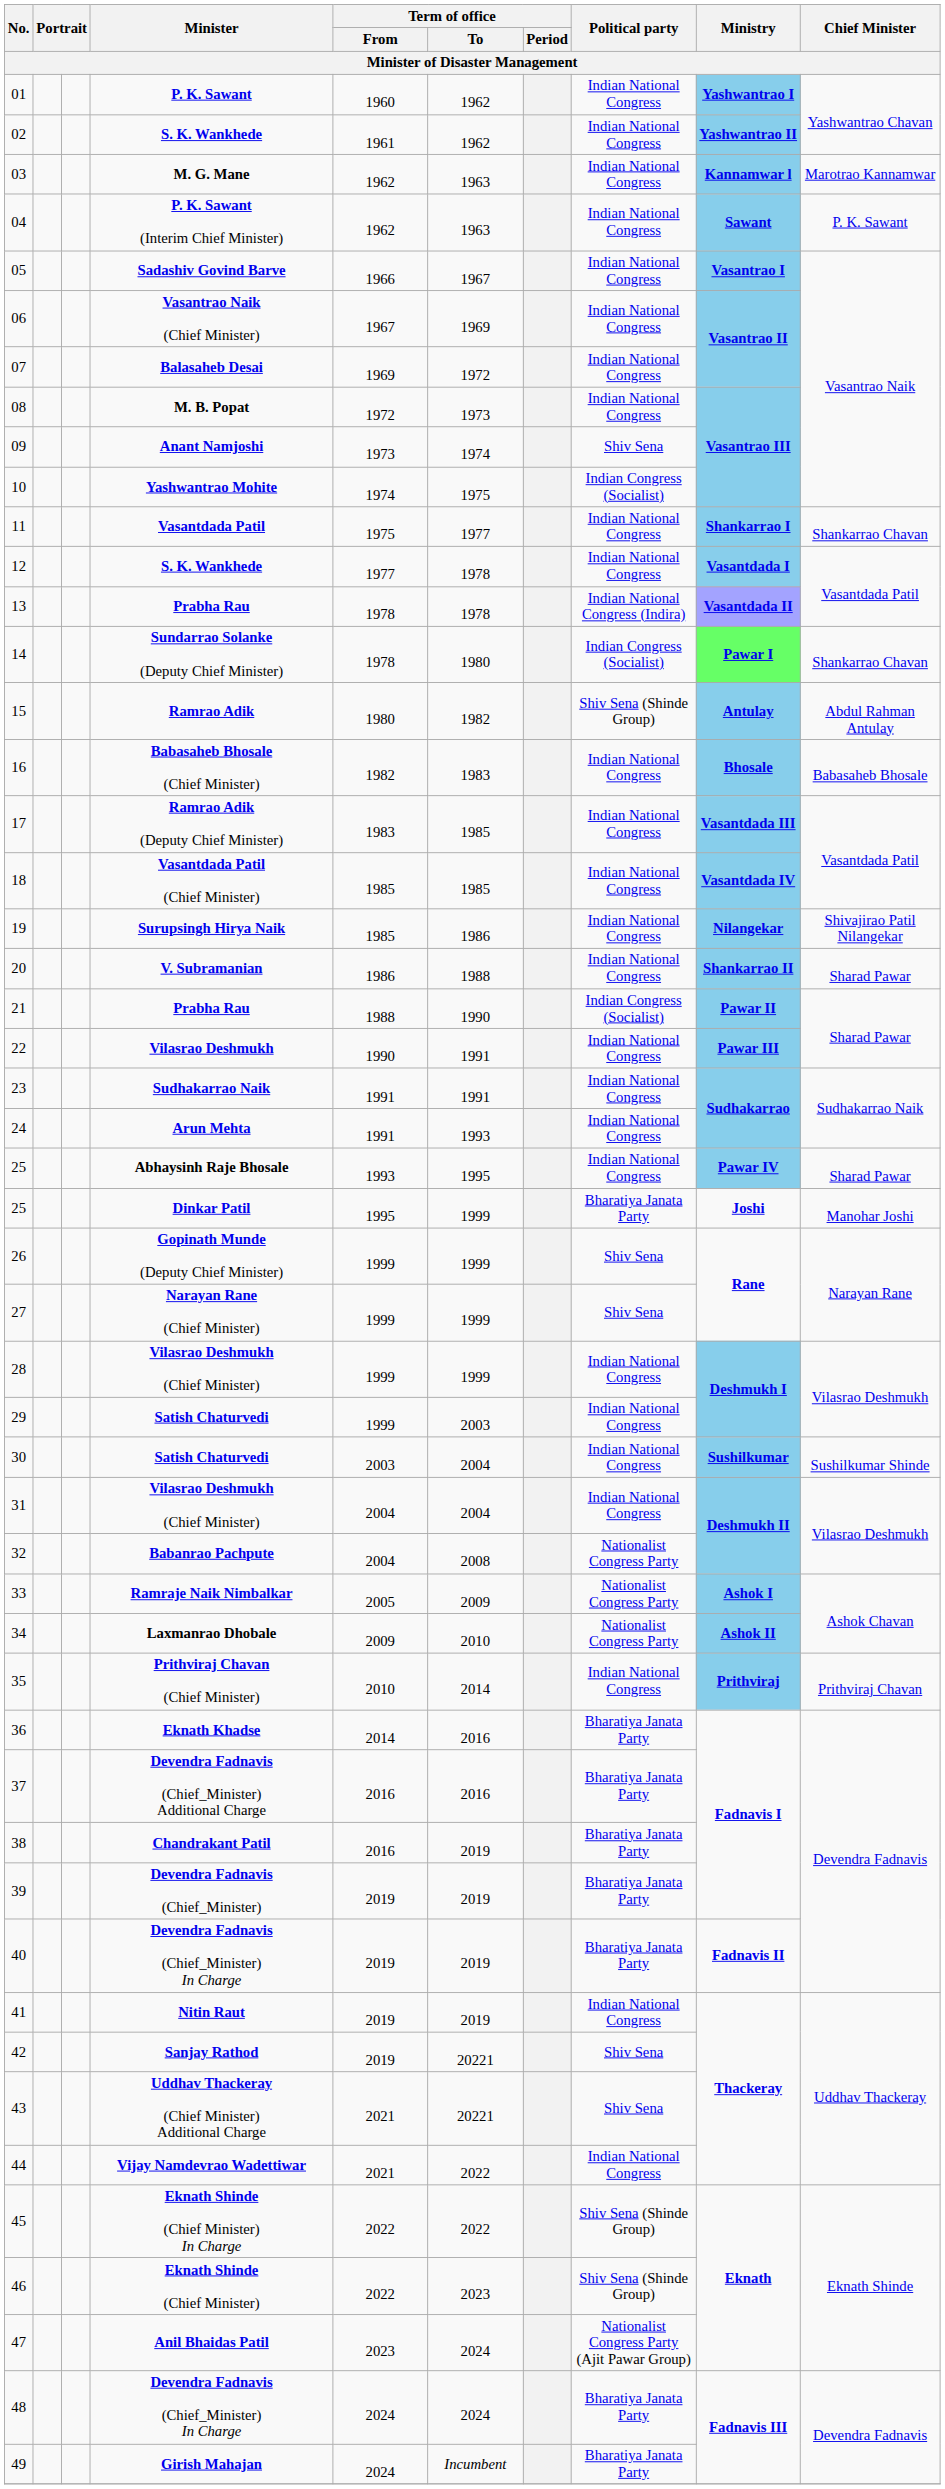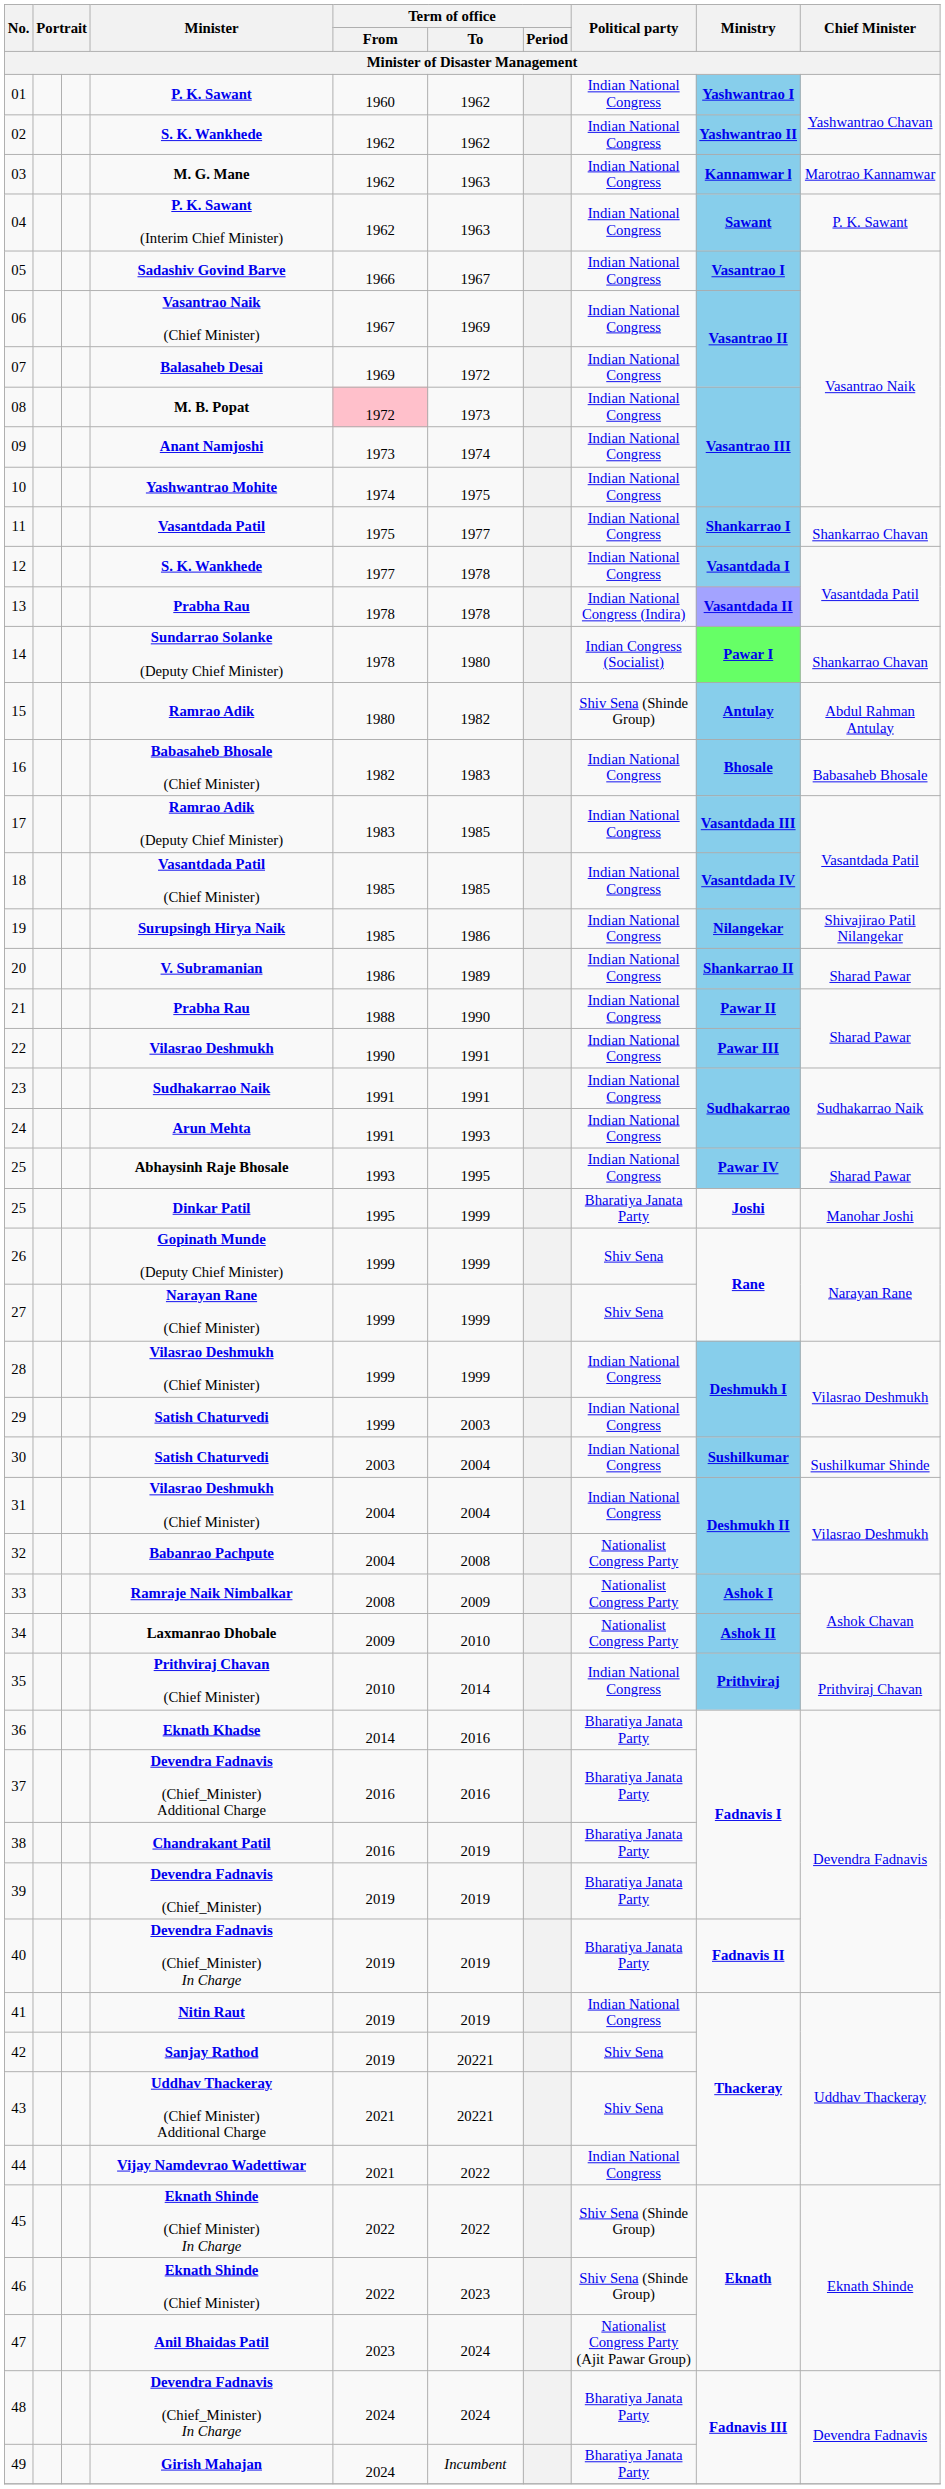(380, 142) 1961 -> (380, 142) 1962
(380, 415) no background -> (380, 415) pink background
(634, 446) Shiv Sena -> (634, 446) Indian National Congress
(634, 486) Indian Congress (Socialist) -> (634, 486) Indian National Congress
(475, 976) 1988 -> (475, 976) 1989
(634, 1008) Indian Congress (Socialist) -> (634, 1008) Indian National Congress
(380, 1601) 2005 -> (380, 1601) 2008
